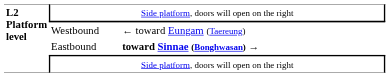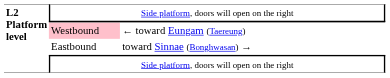(75, 30) no background -> (75, 30) pink background
(191, 47) bold -> (187, 47) normal
